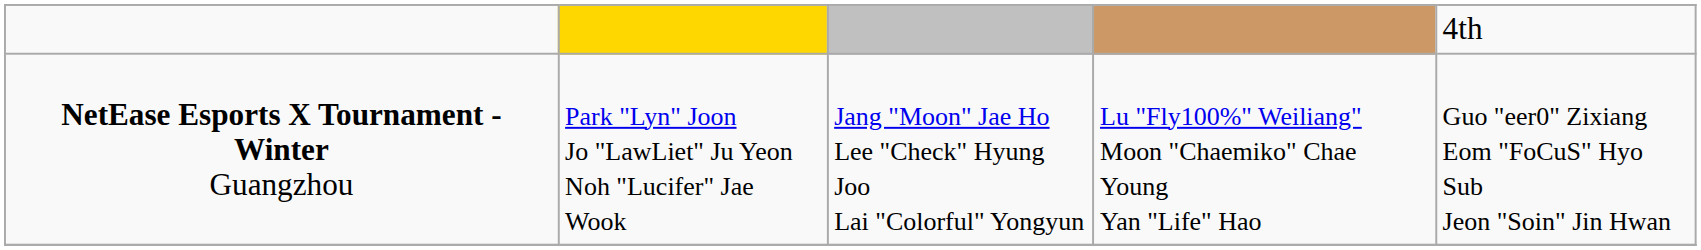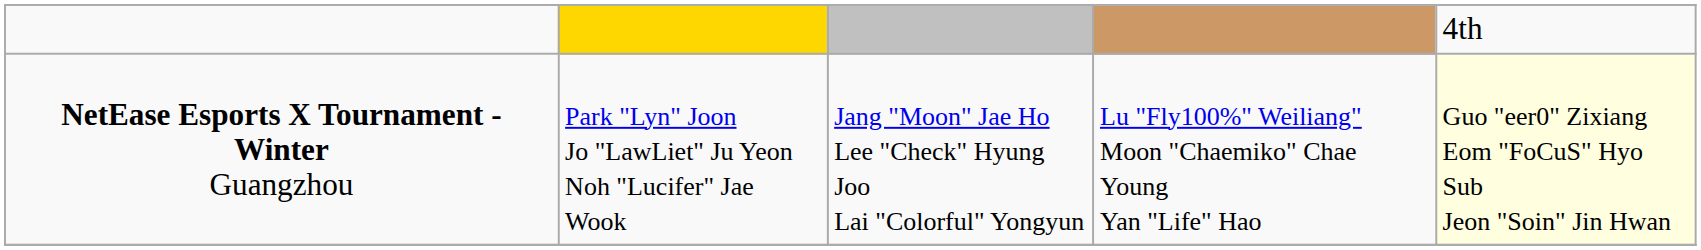(1557, 168) no background -> (1557, 168) lightyellow background
